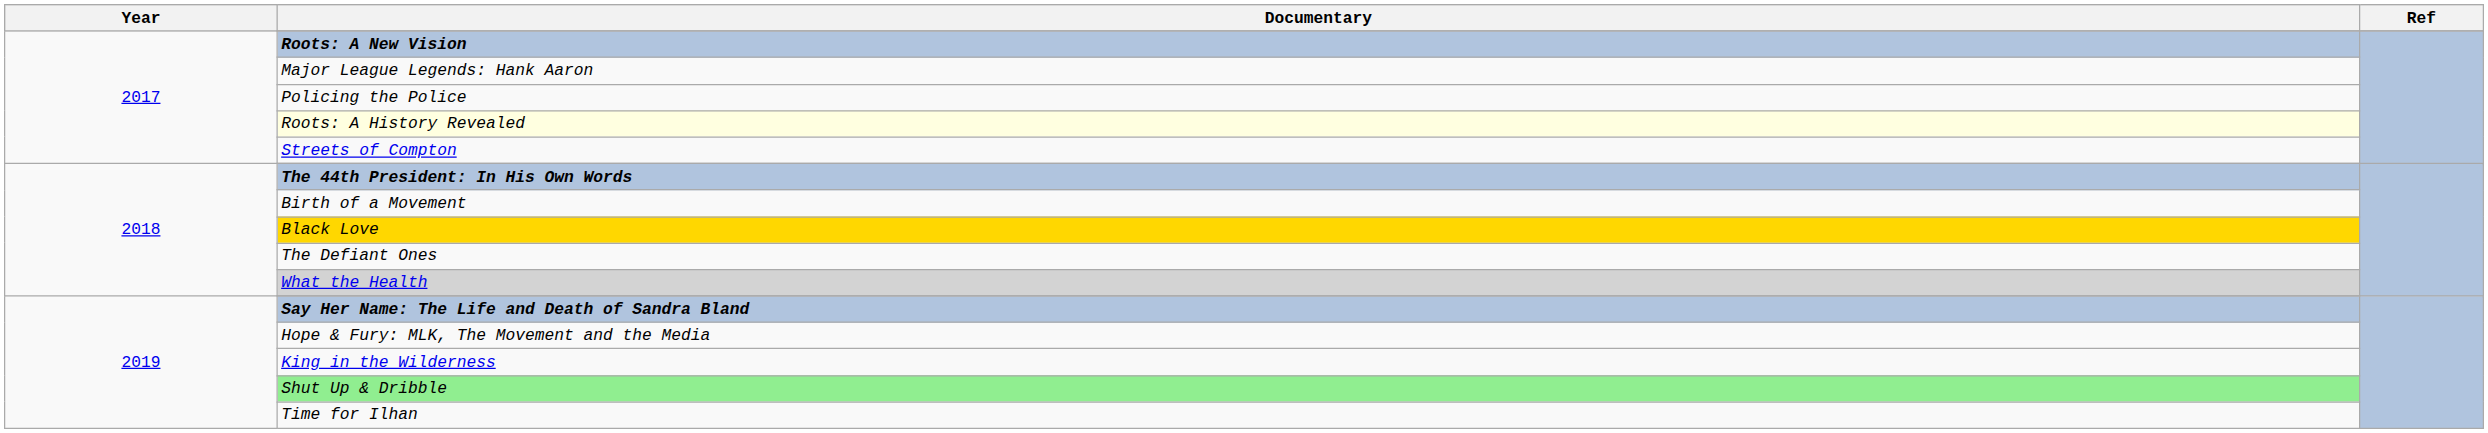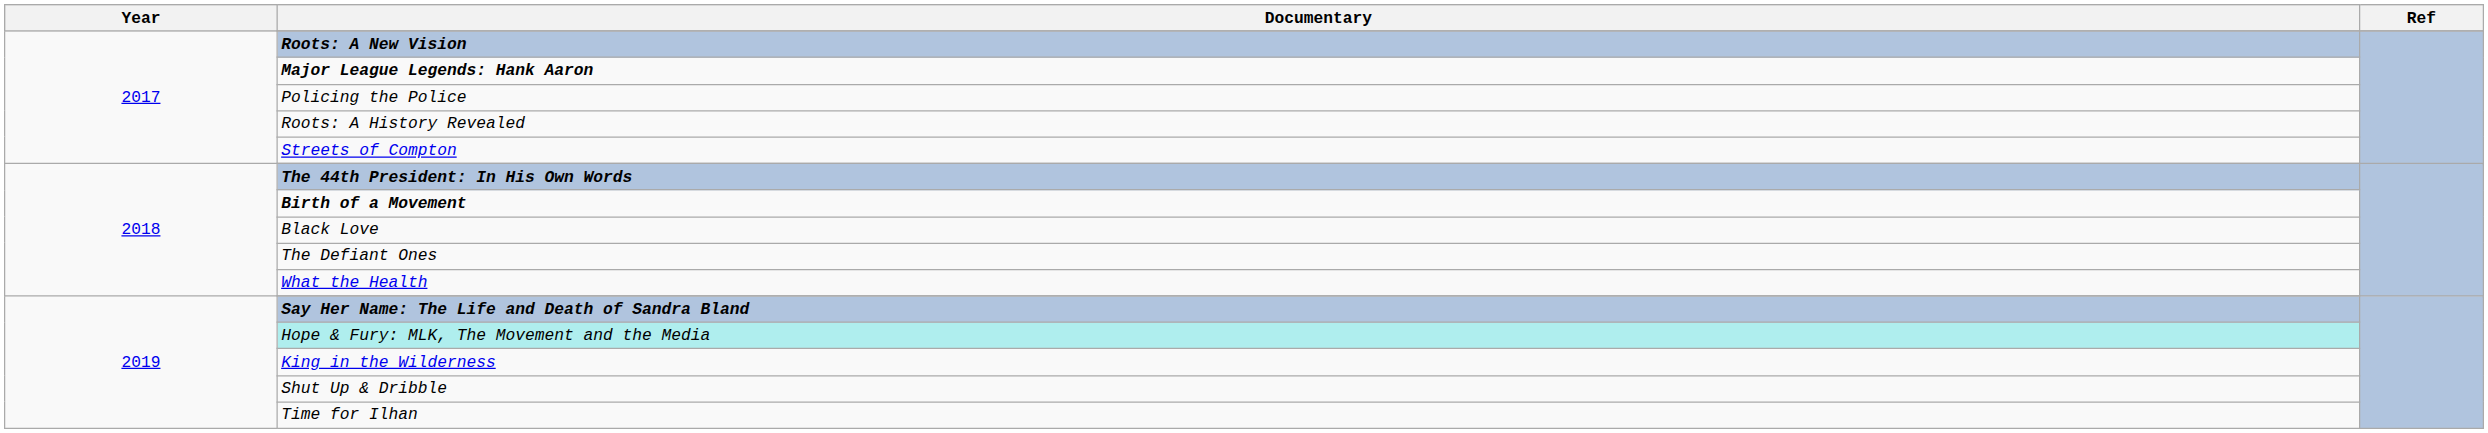(437, 71) normal -> (437, 71) bold
(403, 124) lightyellow background -> (403, 124) no background
(374, 203) normal -> (374, 203) bold
(330, 230) gold background -> (330, 230) no background
(354, 283) lightgrey background -> (354, 283) no background
(496, 336) no background -> (496, 336) paleturquoise background
(364, 389) lightgreen background -> (364, 389) no background
